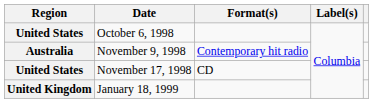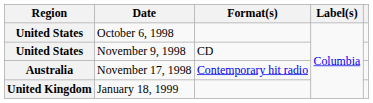(49, 51) Australia -> (49, 51) United States
(253, 51) Contemporary hit radio -> (205, 51) CD
(49, 70) United States -> (49, 70) Australia
(205, 70) CD -> (253, 70) Contemporary hit radio
